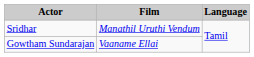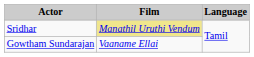(149, 28) no background -> (149, 28) khaki background
